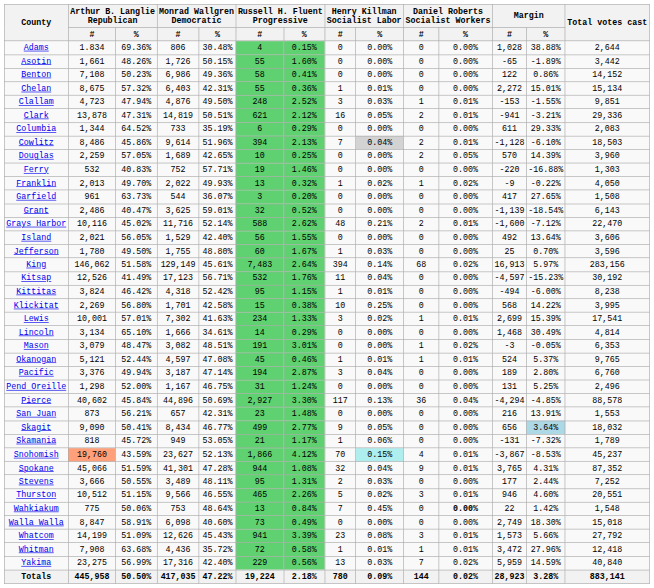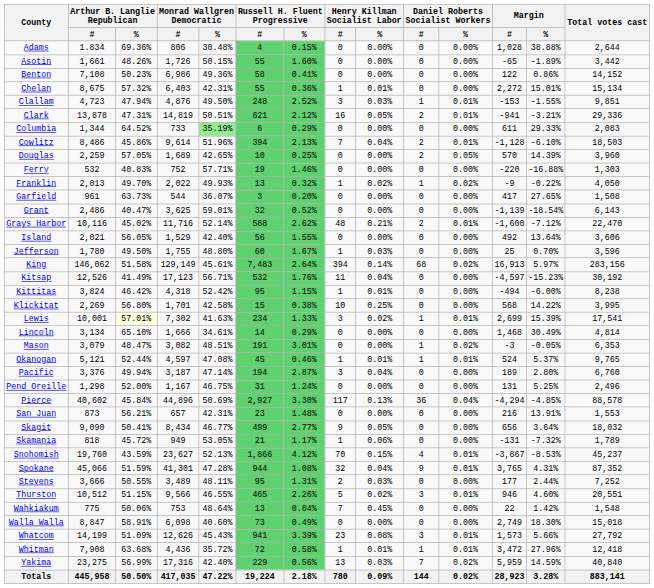(218, 129) no background -> (218, 129) lightgreen background
(380, 143) lightgrey background -> (380, 143) no background
(136, 319) no background -> (136, 319) lightyellow background
(546, 427) lightblue background -> (546, 427) no background
(92, 455) lightsalmon background -> (92, 455) no background
(380, 455) paleturquoise background -> (380, 455) no background
(466, 509) bold -> (466, 509) normal
